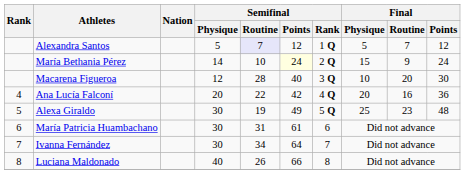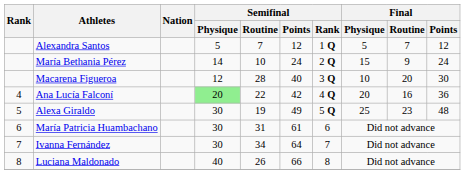(260, 45) lavender background -> (260, 45) no background
(296, 62) lightyellow background -> (296, 62) no background
(218, 95) no background -> (218, 95) lightgreen background
